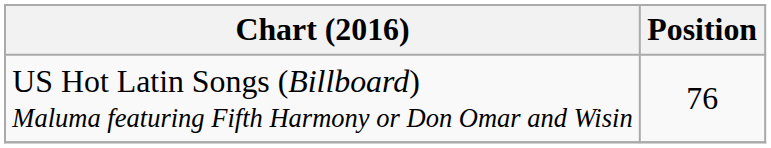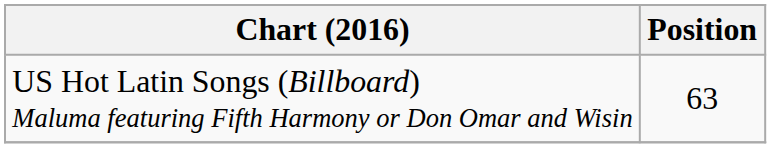(702, 98) 76 -> (702, 98) 63
